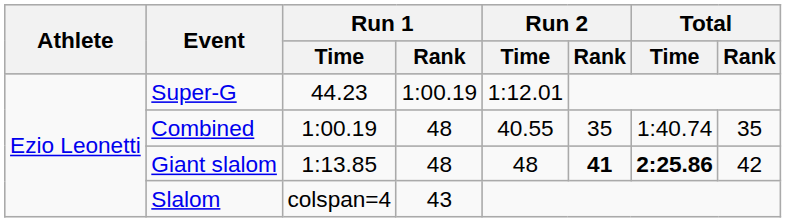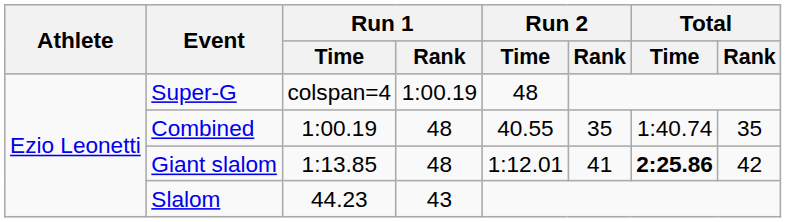(339, 92) 44.23 -> (339, 92) colspan=4
(525, 92) 1:12.01 -> (525, 92) 48
(525, 164) 48 -> (525, 164) 1:12.01
(600, 164) bold -> (600, 164) normal
(339, 200) colspan=4 -> (339, 200) 44.23
